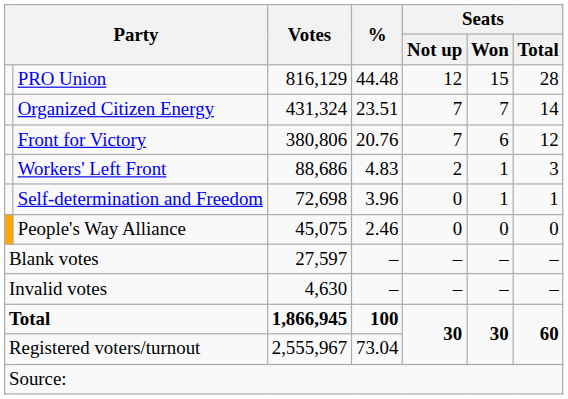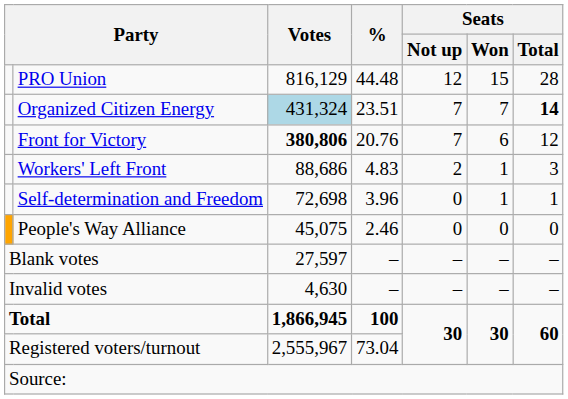(317, 109) no background -> (317, 109) lightblue background
(549, 109) normal -> (549, 109) bold
(317, 139) normal -> (317, 139) bold
